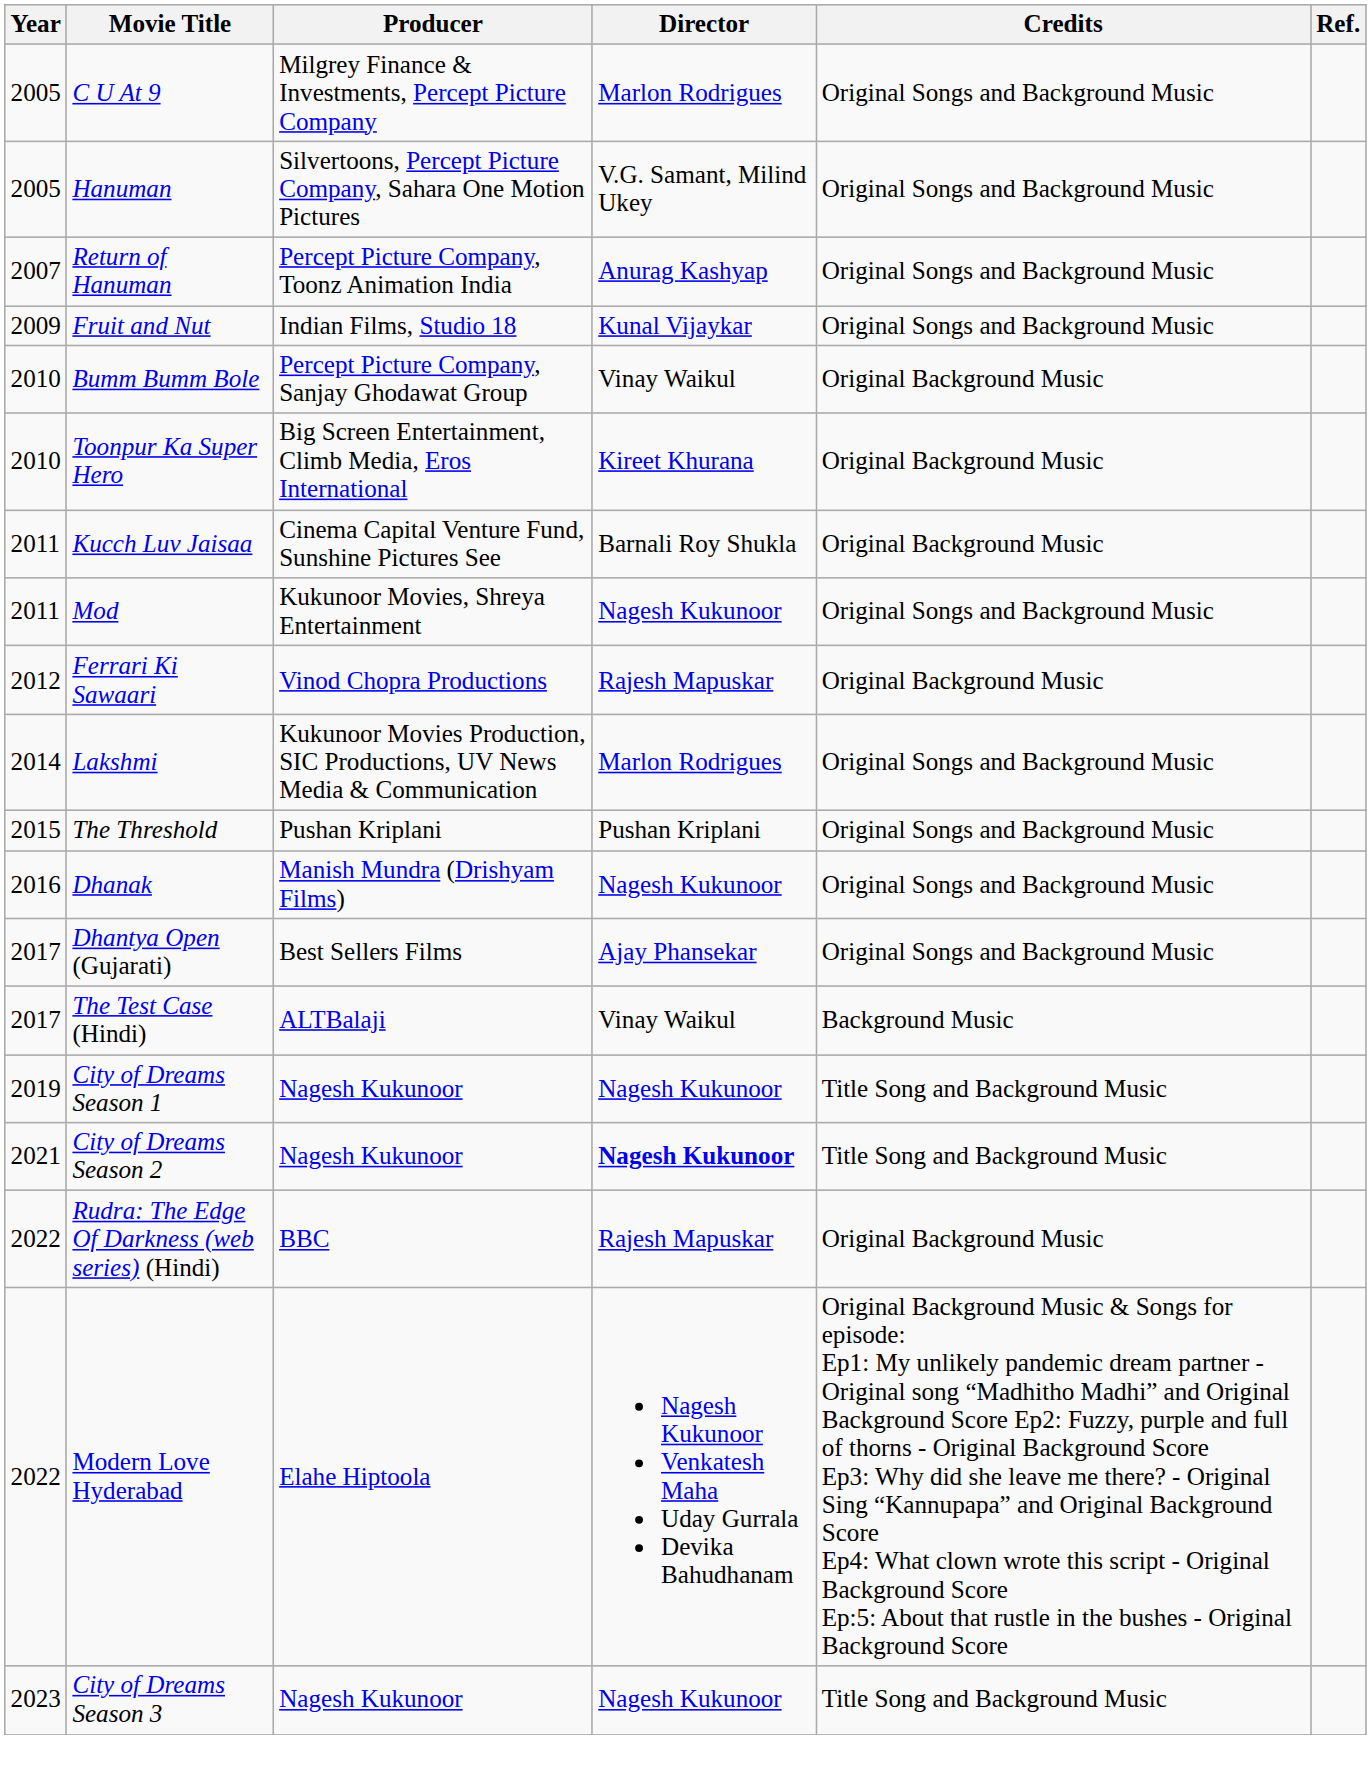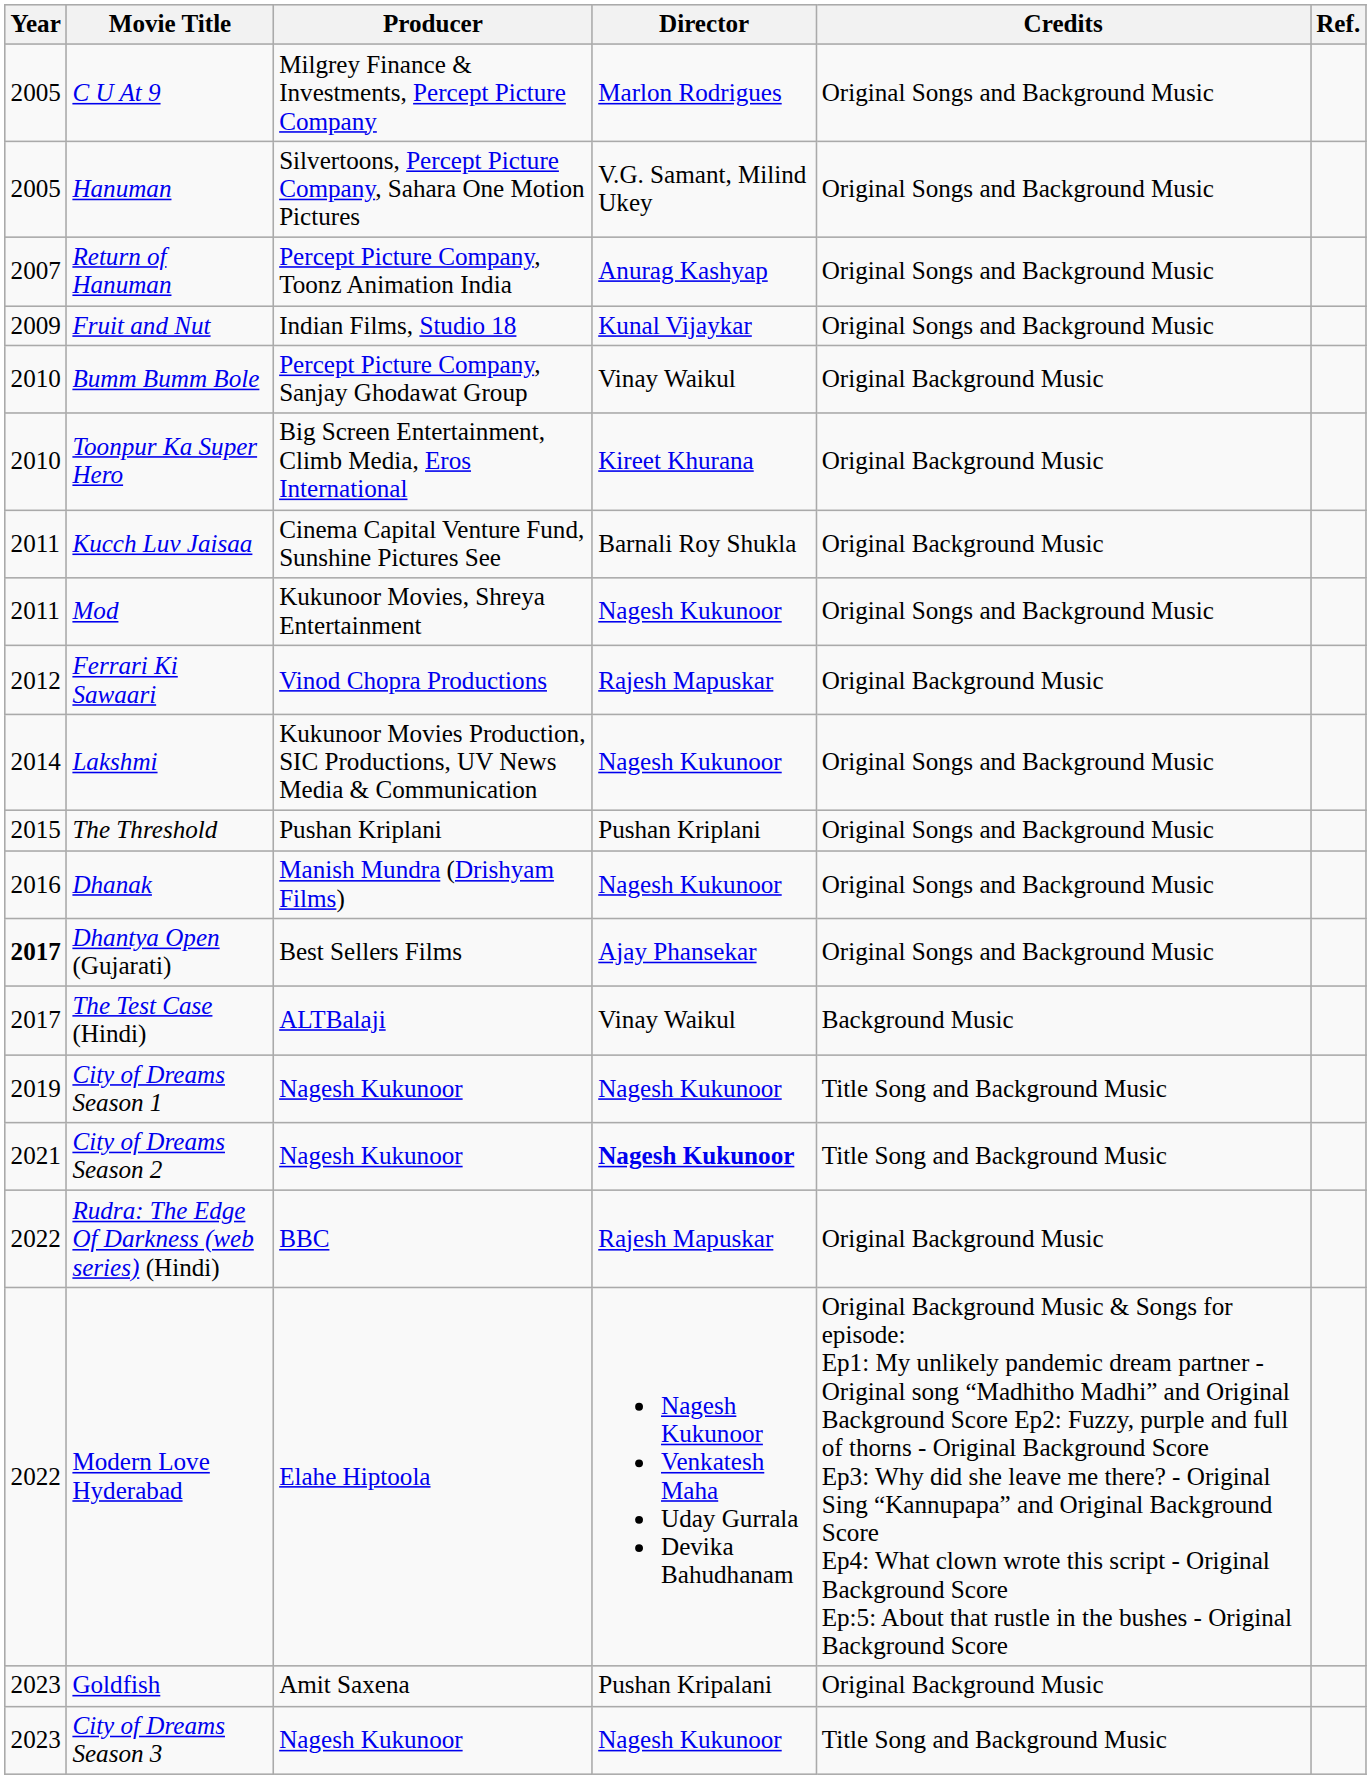(690, 761) Marlon Rodrigues -> (690, 761) Nagesh Kukunoor
(36, 952) normal -> (36, 952) bold
+ row: (116, 1685)
